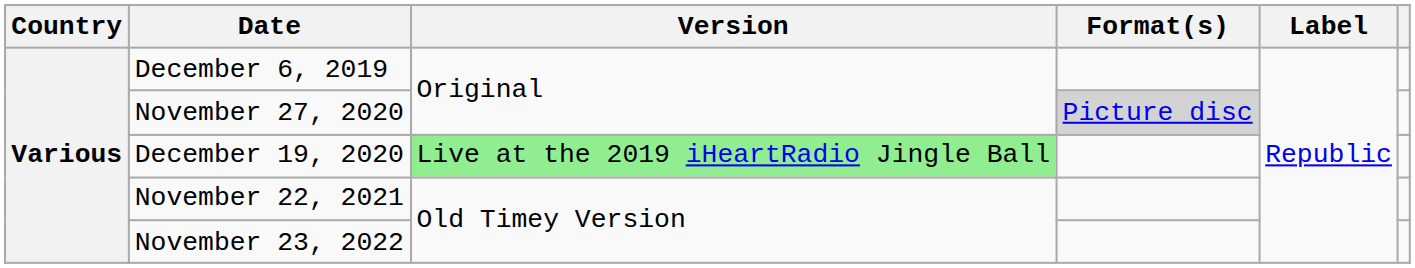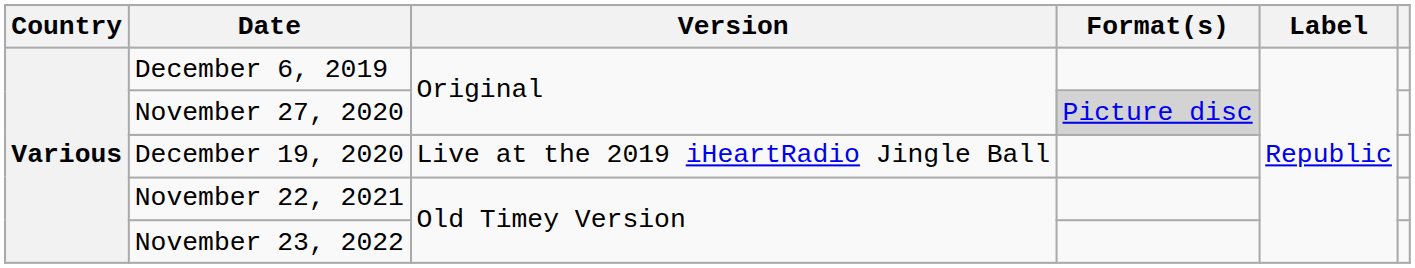(733, 156) lightgreen background -> (733, 156) no background
